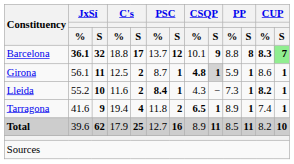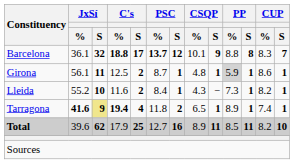(80, 54) bold -> (80, 54) normal
(119, 54) normal -> (119, 54) bold
(158, 54) normal -> (158, 54) bold
(265, 54) bold -> (265, 54) normal
(284, 54) lightgreen background -> (284, 54) no background
(199, 72) bold -> (199, 72) normal
(218, 72) lightgrey background -> (218, 72) no background
(232, 72) no background -> (232, 72) lightgrey background
(160, 90) bold -> (160, 90) normal
(265, 90) bold -> (265, 90) normal
(80, 108) normal -> (80, 108) bold
(102, 108) no background -> (102, 108) khaki background
(119, 108) normal -> (119, 108) bold
(199, 108) bold -> (199, 108) normal
